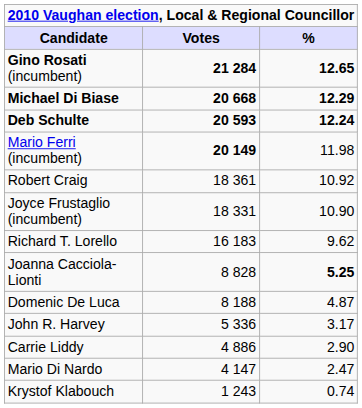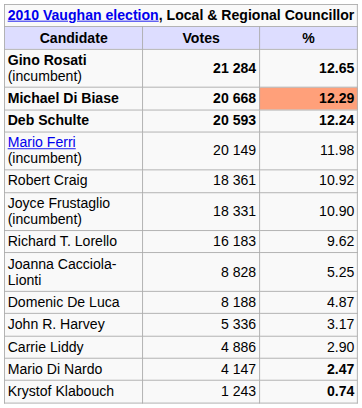(337, 98) no background -> (337, 98) lightsalmon background
(235, 151) bold -> (235, 151) normal
(341, 272) bold -> (341, 272) normal
(341, 369) normal -> (341, 369) bold
(341, 391) normal -> (341, 391) bold
